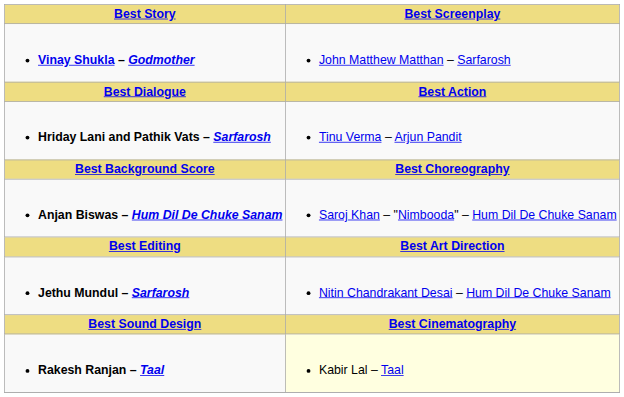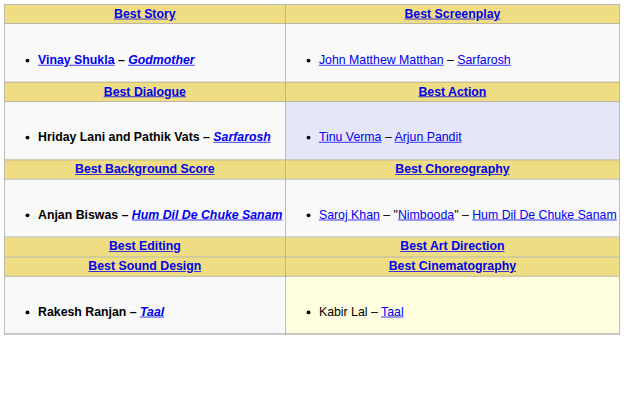(452, 137) no background -> (452, 137) lavender background
- row: (145, 293)
